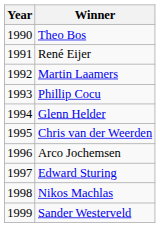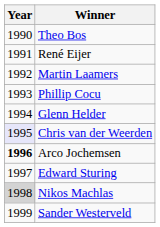(20, 133) no background -> (20, 133) lavender background
(20, 153) normal -> (20, 153) bold
(20, 193) no background -> (20, 193) lightgrey background
